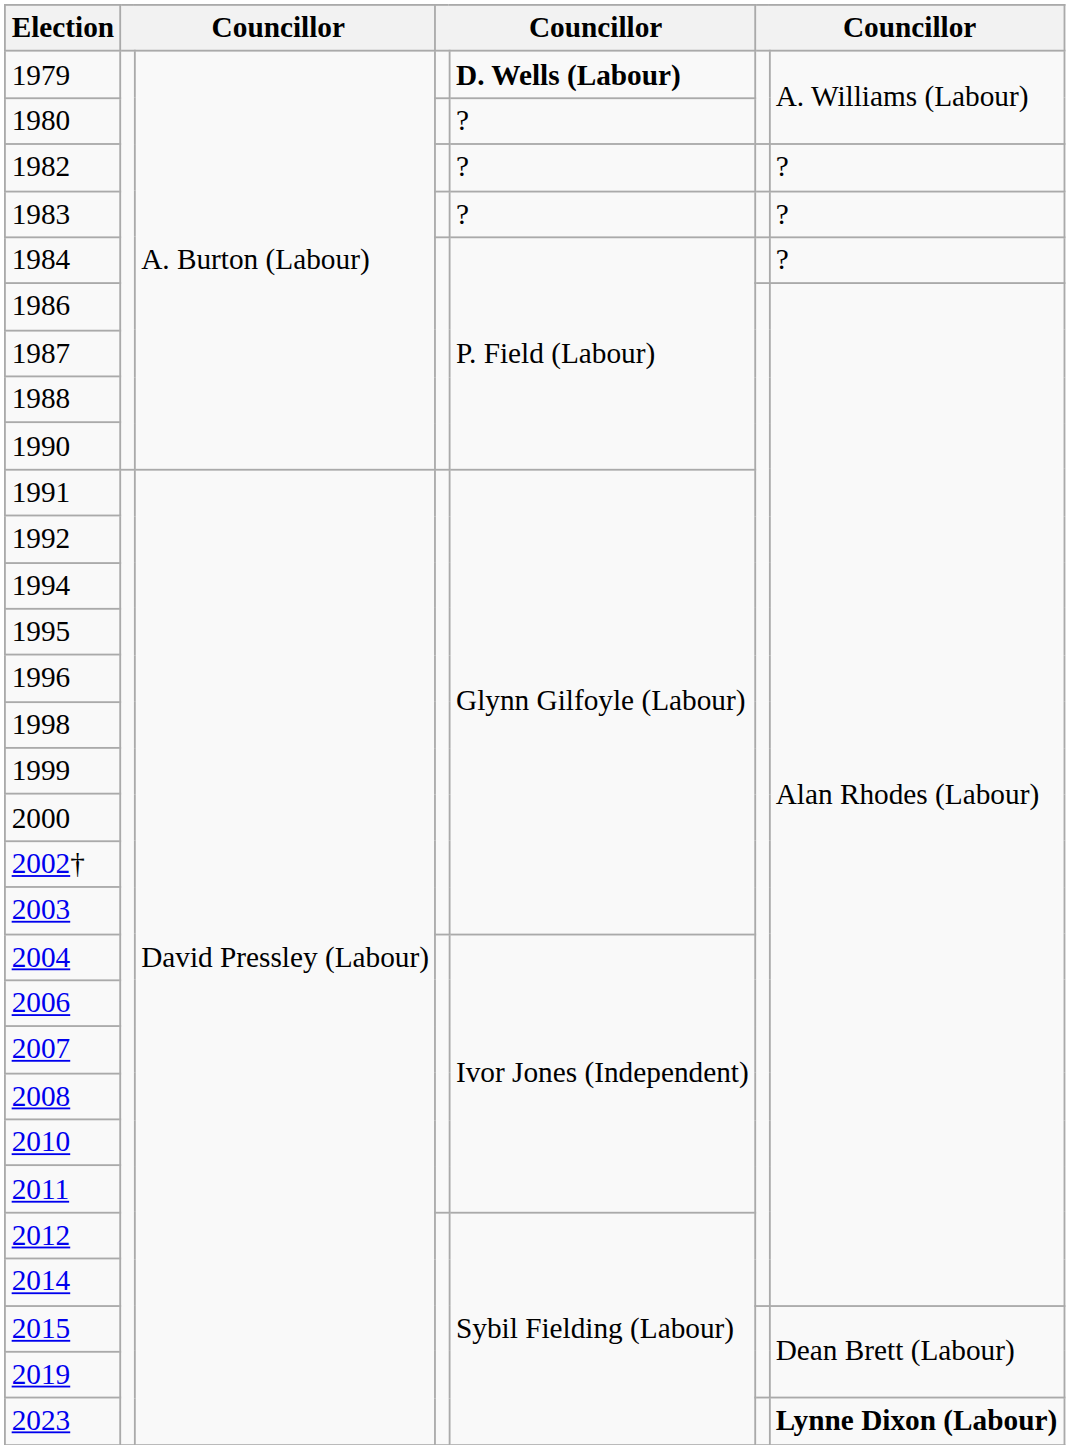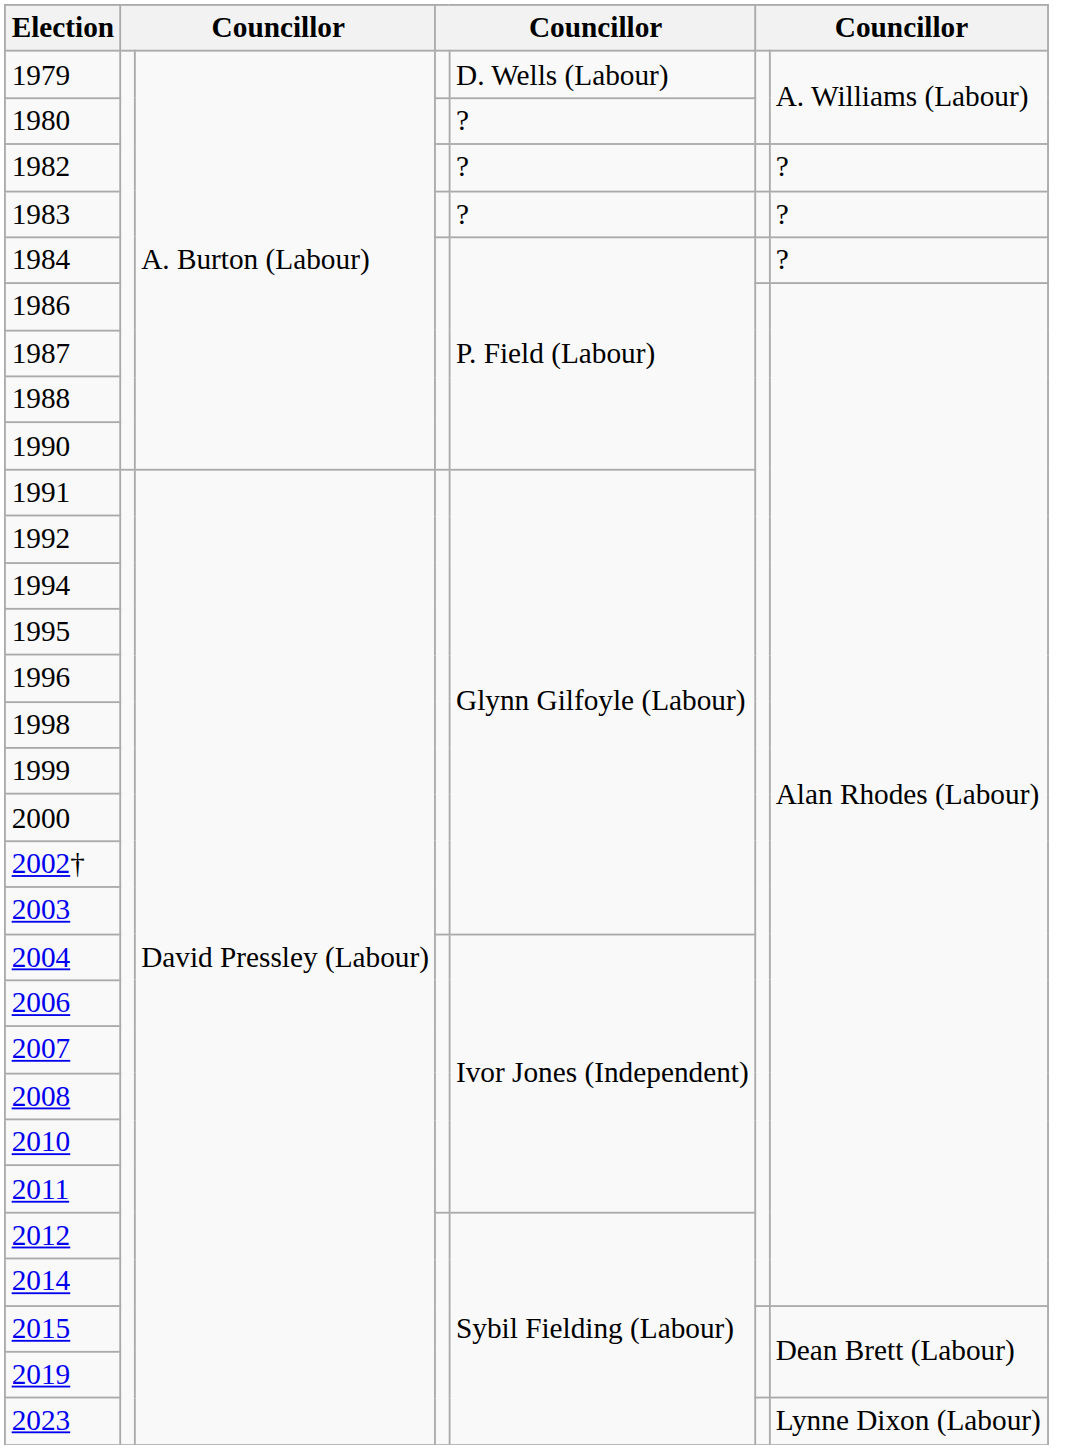(568, 74) bold -> (562, 74) normal
(916, 1420) bold -> (908, 1420) normal
